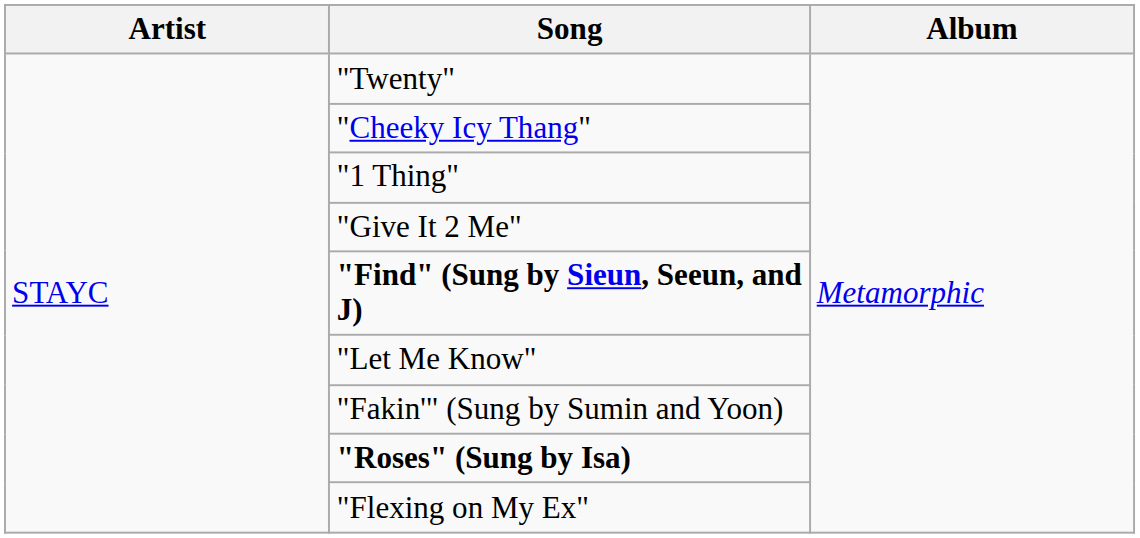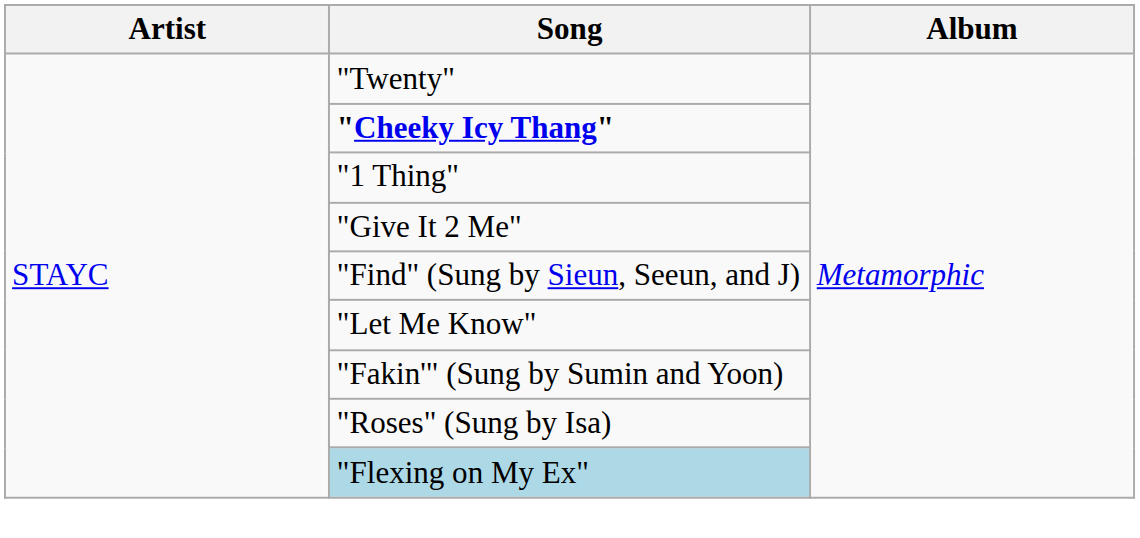(464, 127) normal -> (475, 127) bold
(569, 292) bold -> (569, 275) normal
(484, 457) bold -> (474, 422) normal
(463, 507) no background -> (463, 472) lightblue background
